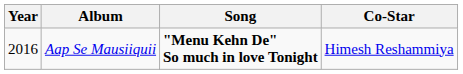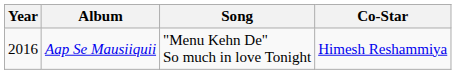(240, 48) bold -> (237, 48) normal
